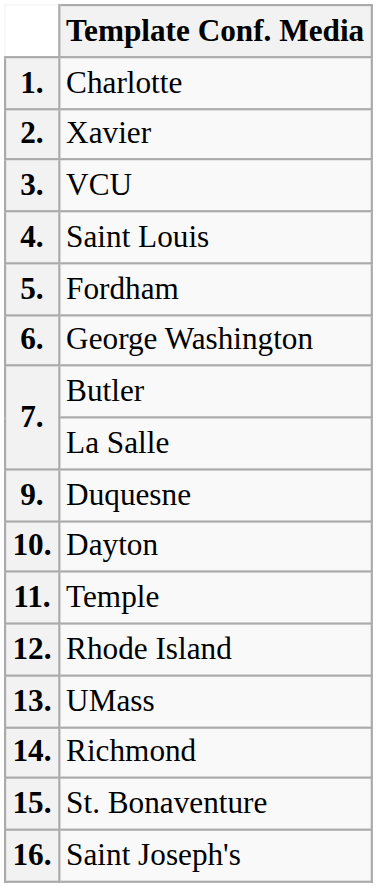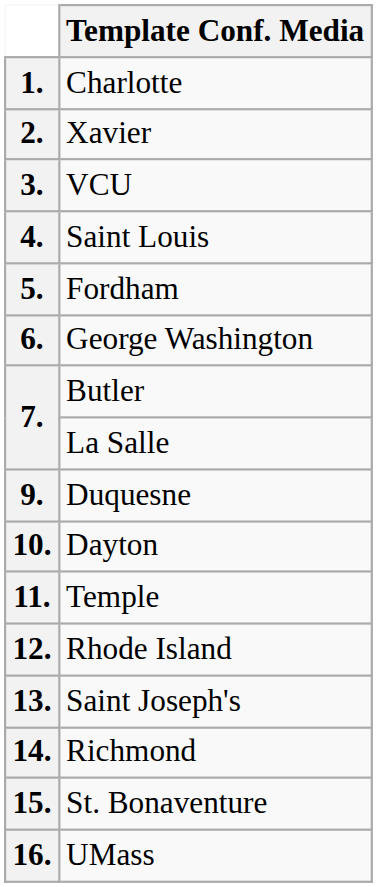(110, 700) UMass -> (154, 700) Saint Joseph's
(154, 855) Saint Joseph's -> (110, 855) UMass
